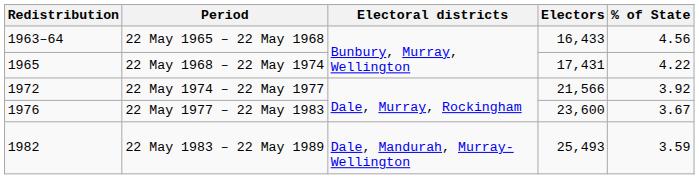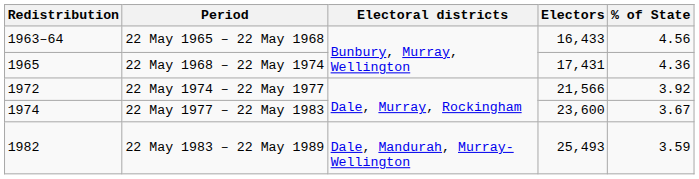(675, 65) 4.22 -> (675, 65) 4.36
(24, 111) 1976 -> (24, 111) 1974
